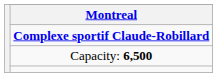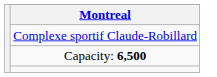(111, 35) bold -> (105, 35) normal
